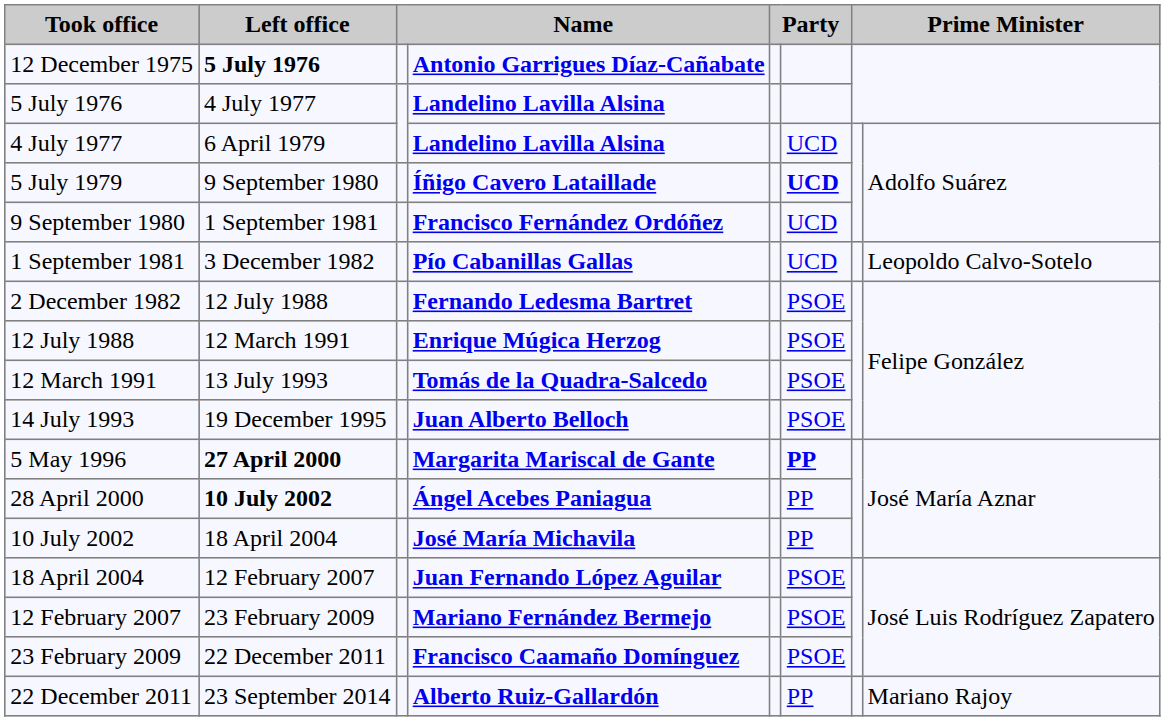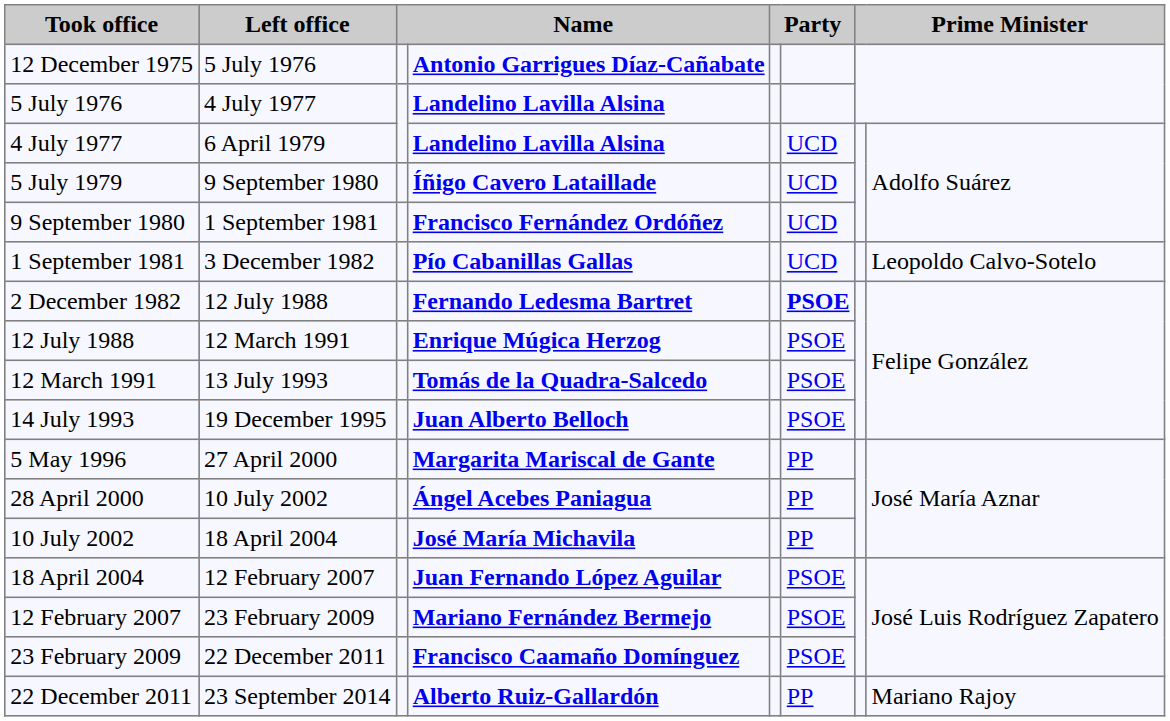(262, 63) bold -> (260, 63) normal
(813, 182) bold -> (812, 182) normal
(816, 300) normal -> (818, 300) bold
(273, 458) bold -> (271, 458) normal
(801, 458) bold -> (800, 458) normal
(268, 498) bold -> (266, 498) normal
